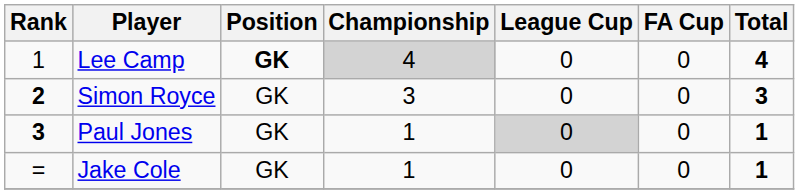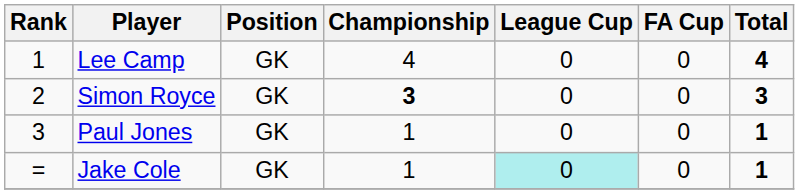(272, 59) bold -> (272, 59) normal
(409, 59) lightgrey background -> (409, 59) no background
(38, 96) bold -> (38, 96) normal
(409, 96) normal -> (409, 96) bold
(38, 133) bold -> (38, 133) normal
(567, 133) lightgrey background -> (567, 133) no background
(567, 170) no background -> (567, 170) paleturquoise background
